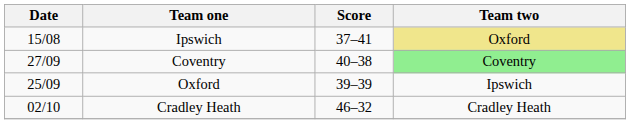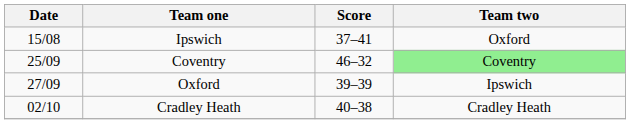(509, 38) khaki background -> (509, 38) no background
(44, 61) 27/09 -> (44, 61) 25/09
(354, 61) 40–38 -> (354, 61) 46–32
(44, 84) 25/09 -> (44, 84) 27/09
(354, 107) 46–32 -> (354, 107) 40–38
